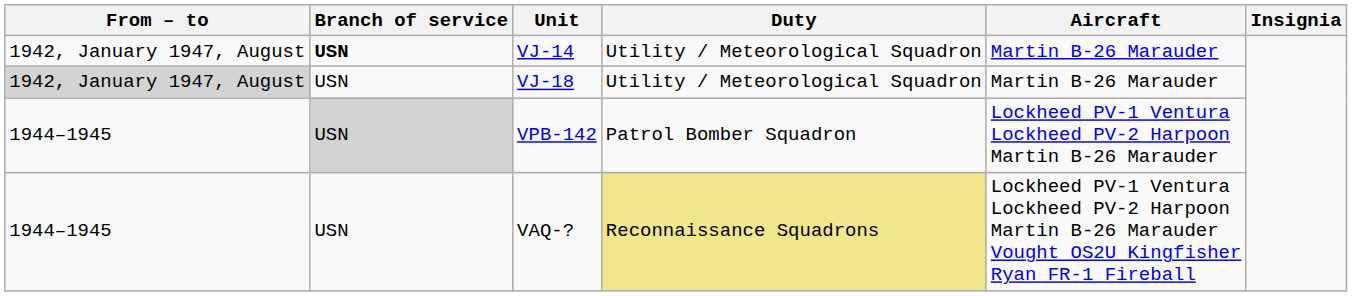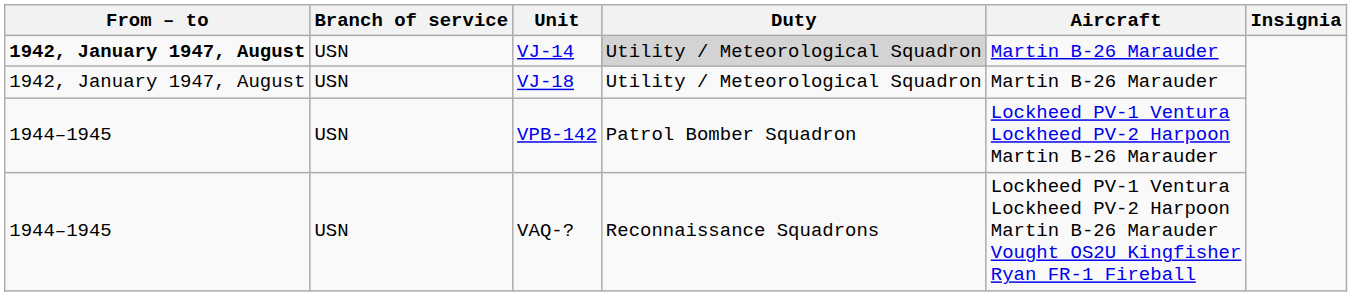(157, 51) normal -> (157, 51) bold
(332, 51) bold -> (332, 51) normal
(794, 51) no background -> (794, 51) lightgrey background
(157, 82) lightgrey background -> (157, 82) no background
(332, 135) lightgrey background -> (332, 135) no background
(743, 232) khaki background -> (743, 232) no background
